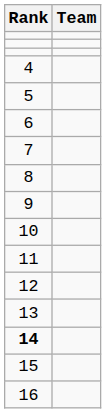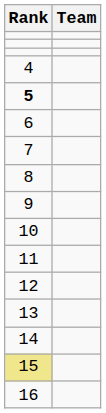(29, 96) normal -> (29, 96) bold
(29, 340) bold -> (29, 340) normal
(29, 367) no background -> (29, 367) khaki background
